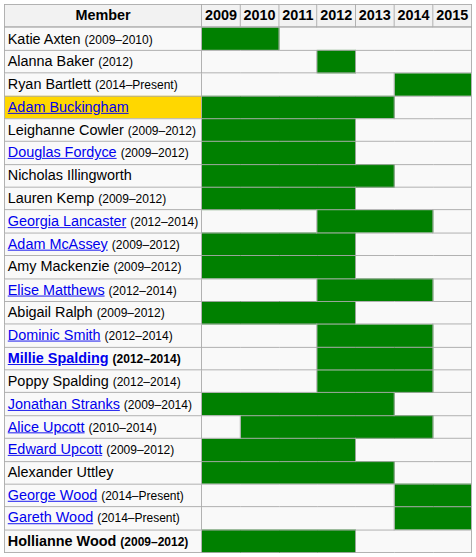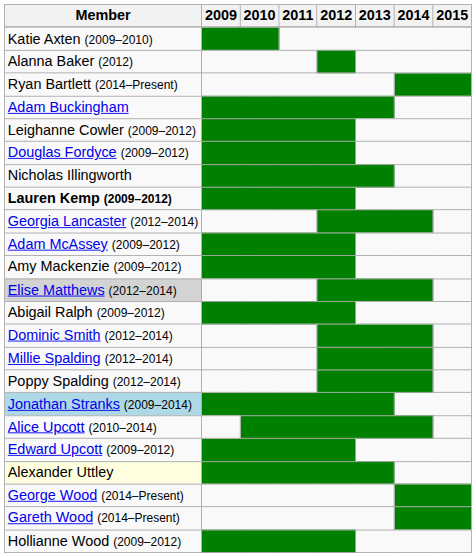(68, 107) gold background -> (68, 107) no background
(87, 198) normal -> (90, 198) bold
(92, 289) no background -> (92, 289) lightgrey background
(94, 358) bold -> (90, 358) normal
(100, 404) no background -> (100, 404) lightblue background
(61, 472) no background -> (61, 472) lightyellow background
(98, 541) bold -> (94, 541) normal
